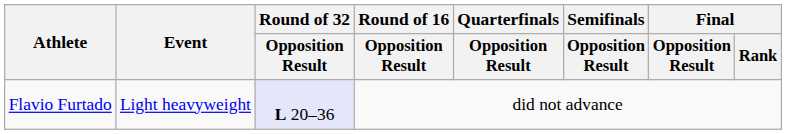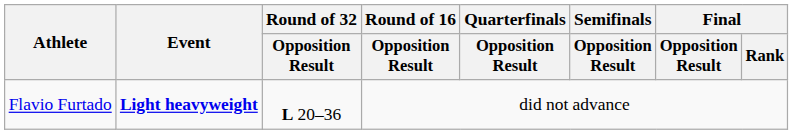(185, 104) normal -> (189, 104) bold
(305, 115) lavender background -> (311, 115) no background
